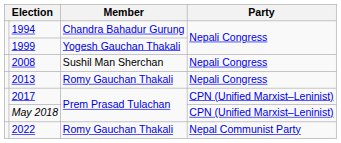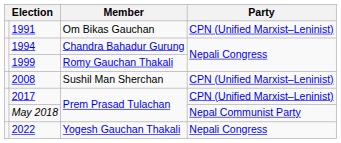+ row: (23, 29)
(122, 46) Yogesh Gauchan Thakali -> (118, 63) Romy Gauchan Thakali
(228, 63) Nepali Congress -> (261, 79) CPN (Unified Marxist–Leninist)
- row: (23, 79)
(261, 113) CPN (Unified Marxist–Leninist) -> (245, 113) Nepal Communist Party
(118, 130) Romy Gauchan Thakali -> (122, 130) Yogesh Gauchan Thakali
(245, 130) Nepal Communist Party -> (228, 130) Nepali Congress
